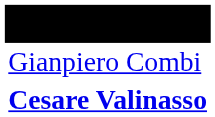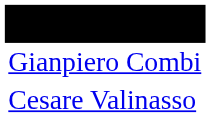(108, 99) bold -> (102, 99) normal
